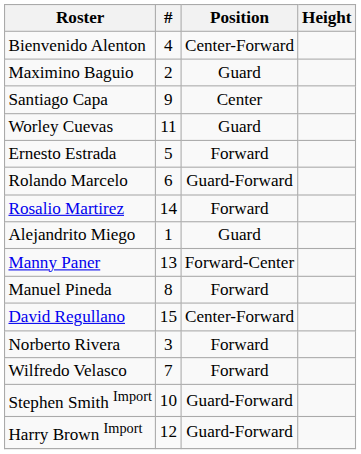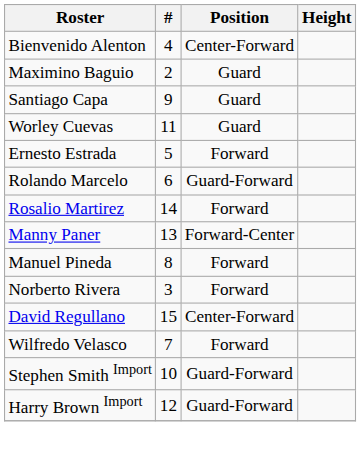(240, 99) Center -> (239, 99) Guard
- row: (72, 235)
rows swapped: (67, 316) <-> (64, 343)
